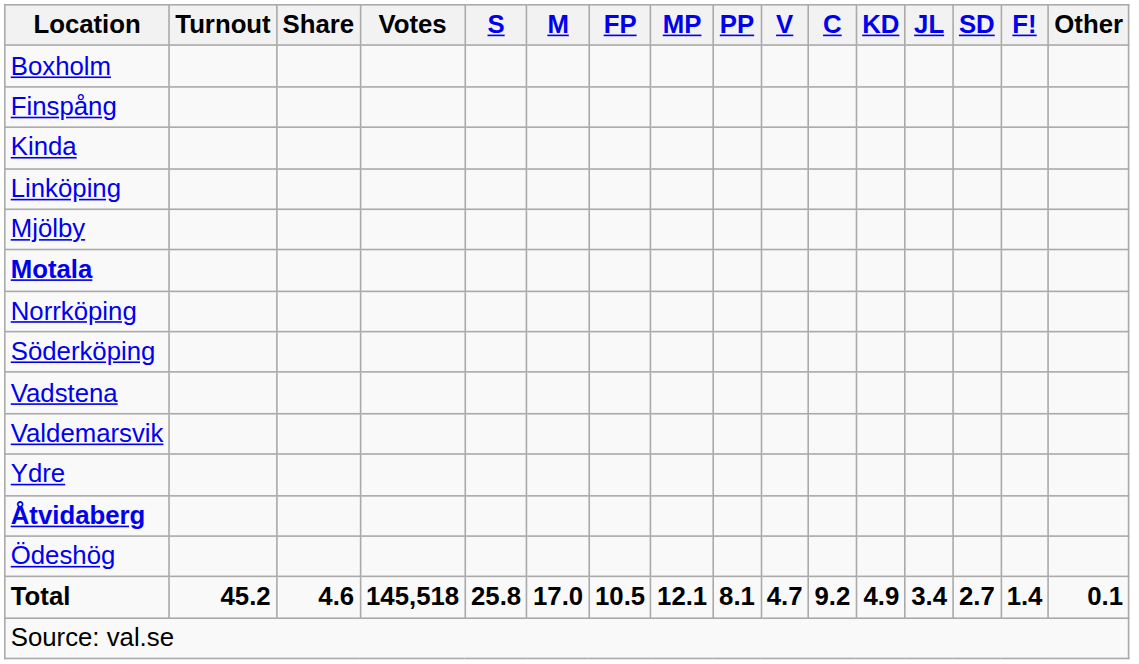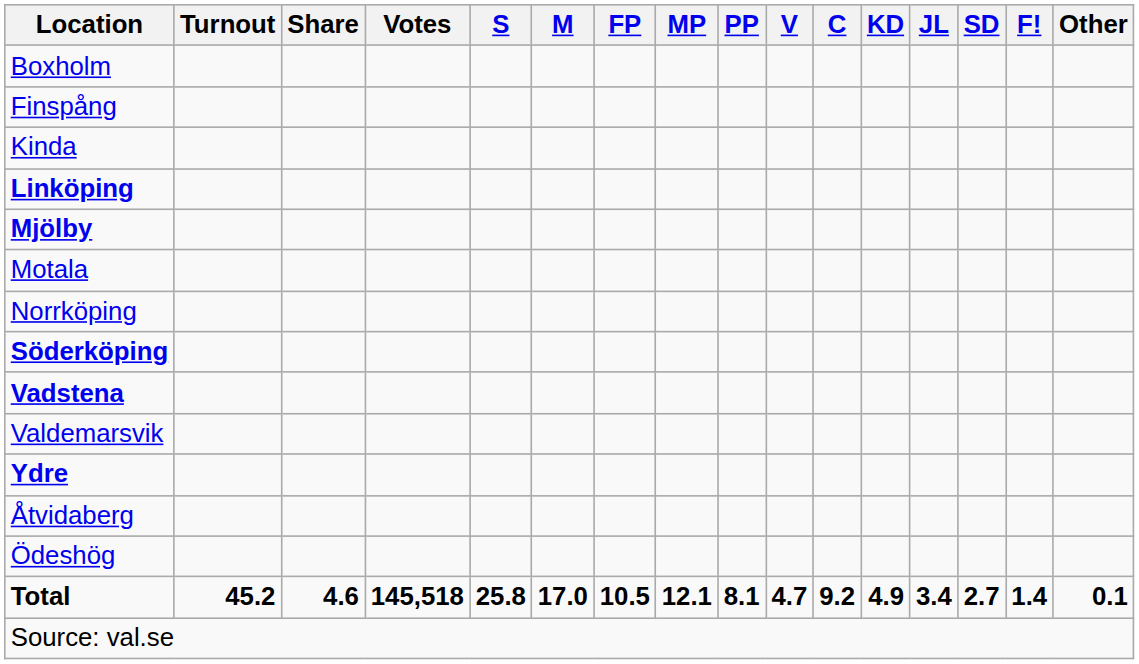(66, 188) normal -> (72, 188) bold
(48, 229) normal -> (52, 229) bold
(52, 270) bold -> (49, 270) normal
(83, 351) normal -> (89, 351) bold
(64, 392) normal -> (67, 392) bold
(38, 474) normal -> (39, 474) bold
(78, 515) bold -> (72, 515) normal
